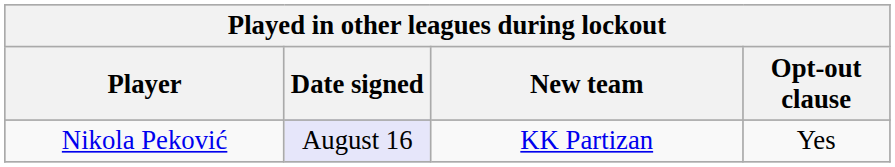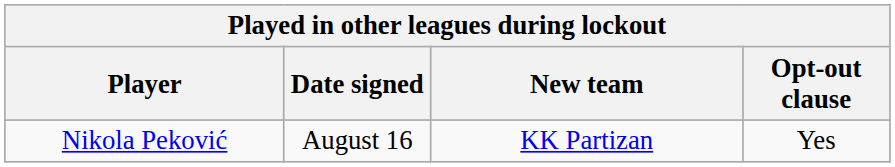(357, 140) lavender background -> (357, 140) no background
